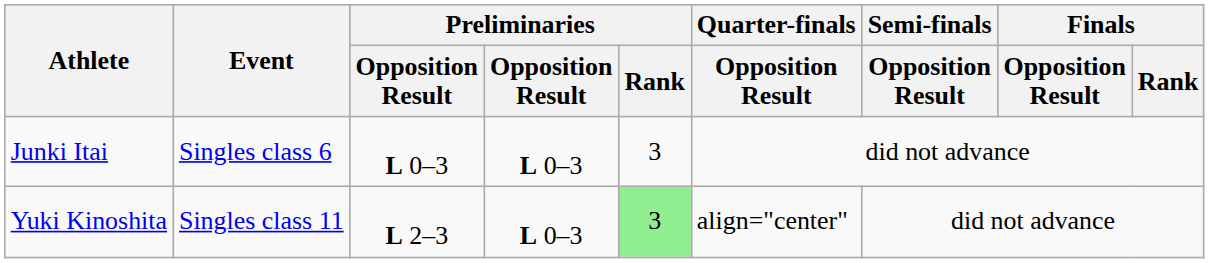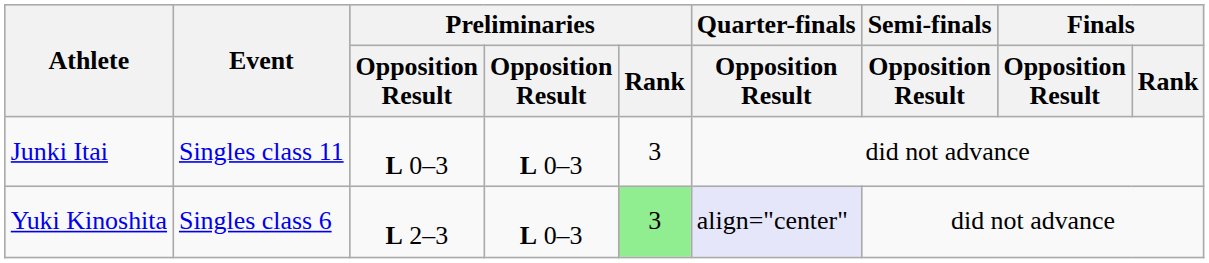(255, 151) Singles class 6 -> (261, 151) Singles class 11
(261, 221) Singles class 11 -> (255, 221) Singles class 6
(772, 221) no background -> (772, 221) lavender background
